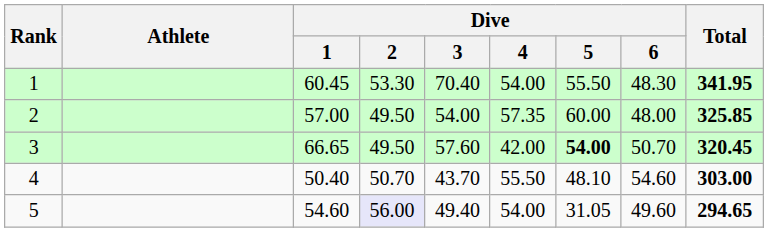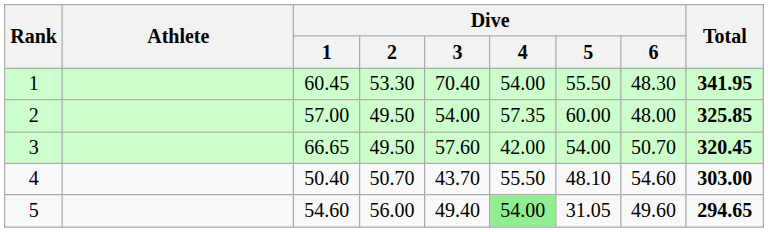(588, 147) bold -> (588, 147) normal
(392, 210) lavender background -> (392, 210) no background
(523, 210) no background -> (523, 210) lightgreen background
